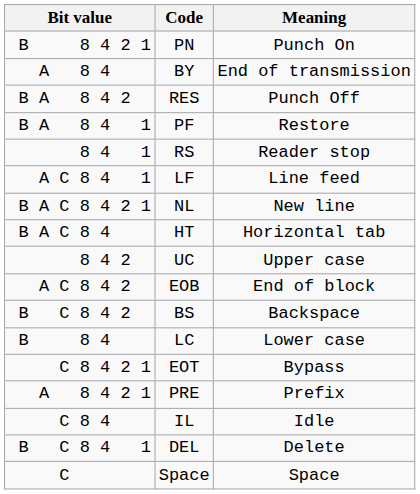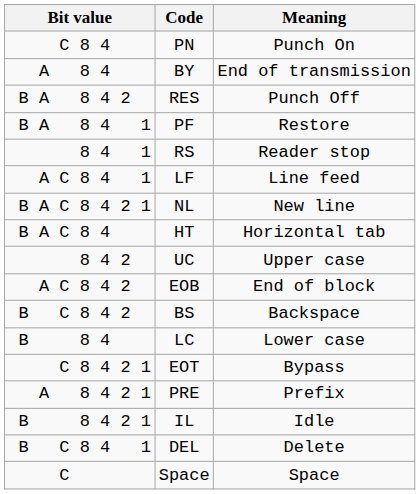(80, 45) B 8 4 2 1 -> (80, 45) C 8 4
(80, 421) C 8 4 -> (80, 421) B 8 4 2 1
